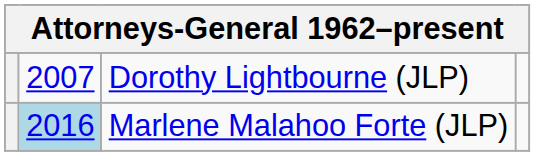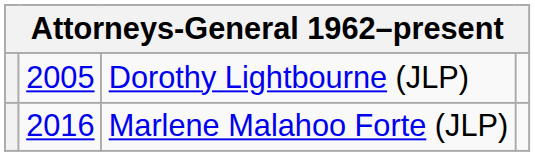(60, 77) 2007 -> (60, 77) 2005
(60, 126) lightblue background -> (60, 126) no background
